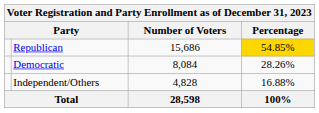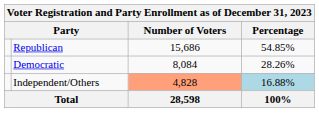(278, 47) gold background -> (278, 47) no background
(185, 82) no background -> (185, 82) lightsalmon background
(278, 82) no background -> (278, 82) lightblue background
